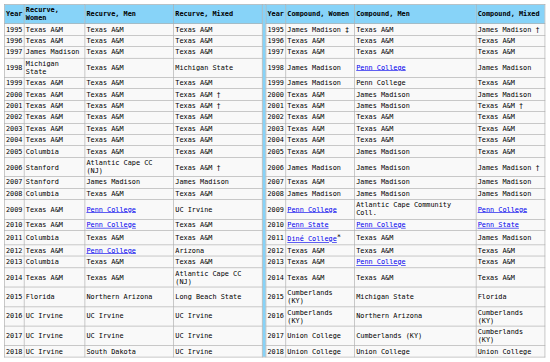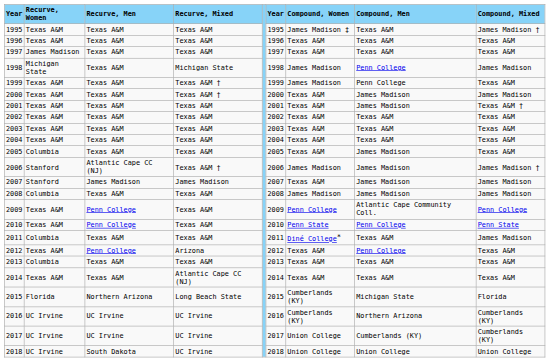(194, 83) Texas A&M -> (198, 83) Texas A&M †
(198, 106) Texas A&M † -> (194, 106) Texas A&M
(194, 209) UC Irvine -> (194, 209) Texas A&M
(375, 251) Texas A&M -> (381, 251) Penn College
(381, 262) Penn College -> (375, 262) Texas A&M
